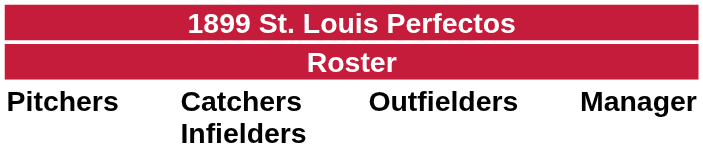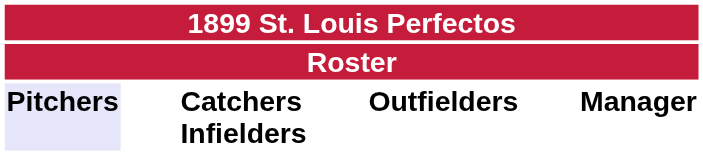(63, 101) no background -> (63, 101) lavender background
